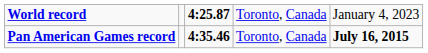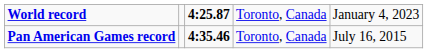(371, 36) bold -> (370, 36) normal
